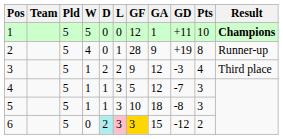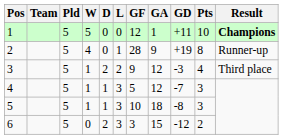(105, 124) paleturquoise background -> (105, 124) no background
(119, 124) pink background -> (119, 124) no background
(132, 124) gold background -> (132, 124) no background
